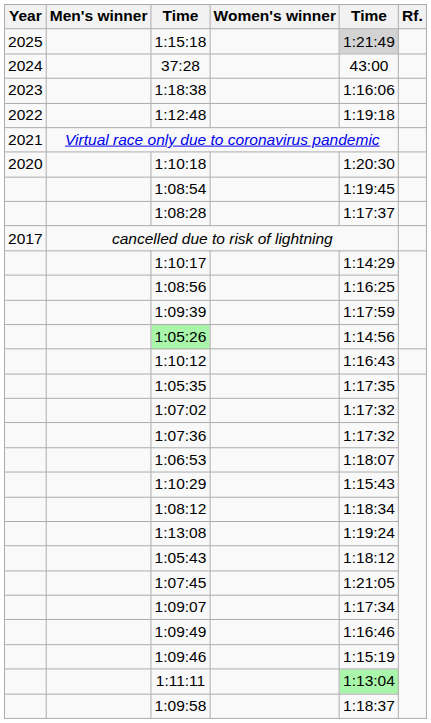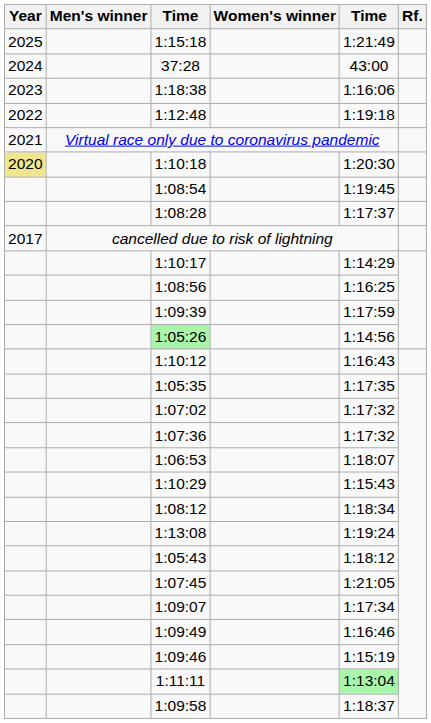(369, 41) lightgrey background -> (369, 41) no background
(25, 164) no background -> (25, 164) khaki background
